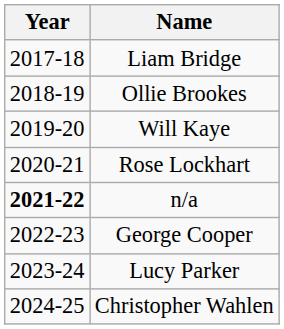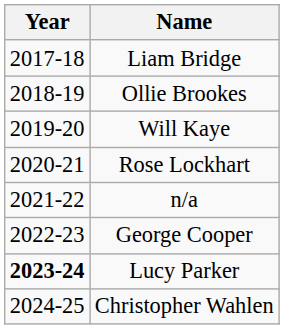(47, 199) bold -> (47, 199) normal
(47, 270) normal -> (47, 270) bold
